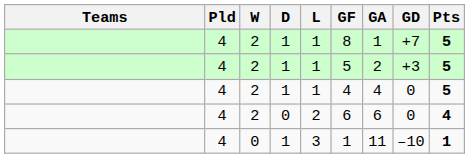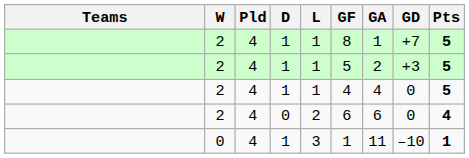columns swapped: (222, 17) <-> (255, 17)
